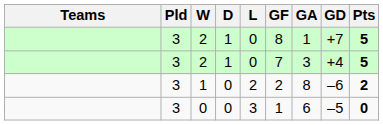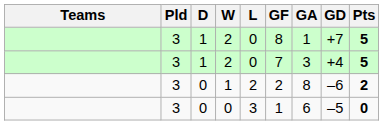columns swapped: (203, 16) <-> (228, 16)
